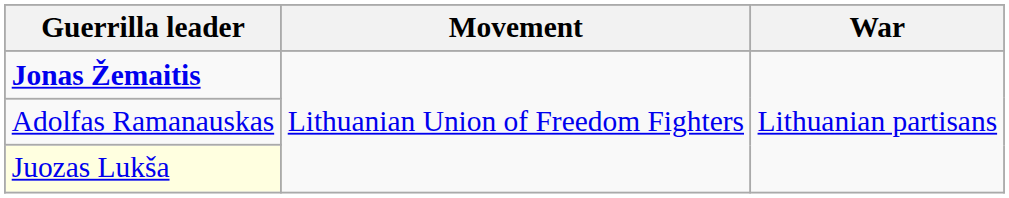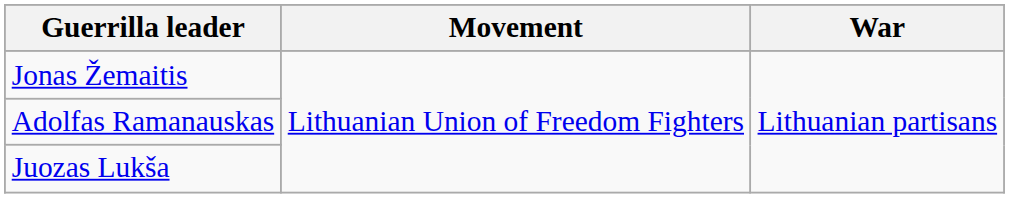(106, 74) bold -> (100, 74) normal
(91, 167) lightyellow background -> (91, 167) no background
